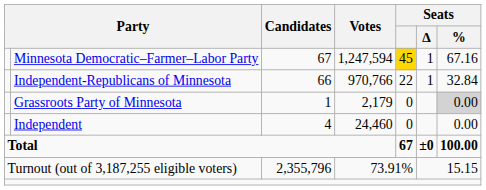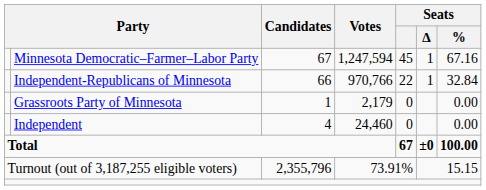(406, 59) gold background -> (406, 59) no background
(466, 102) lightgrey background -> (466, 102) no background
